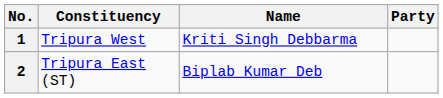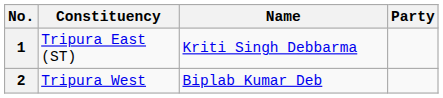(94, 40) Tripura West -> (94, 49) Tripura East (ST)
(94, 72) Tripura East (ST) -> (94, 81) Tripura West
